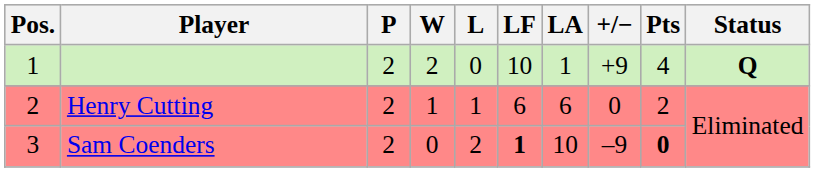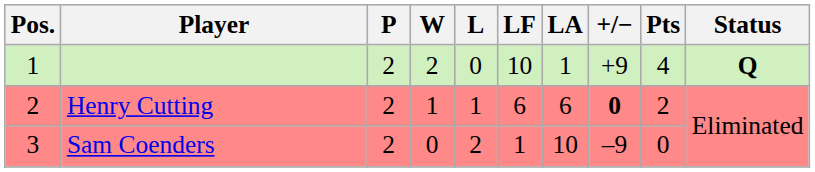(615, 105) normal -> (615, 105) bold
(520, 145) bold -> (520, 145) normal
(663, 145) bold -> (663, 145) normal
